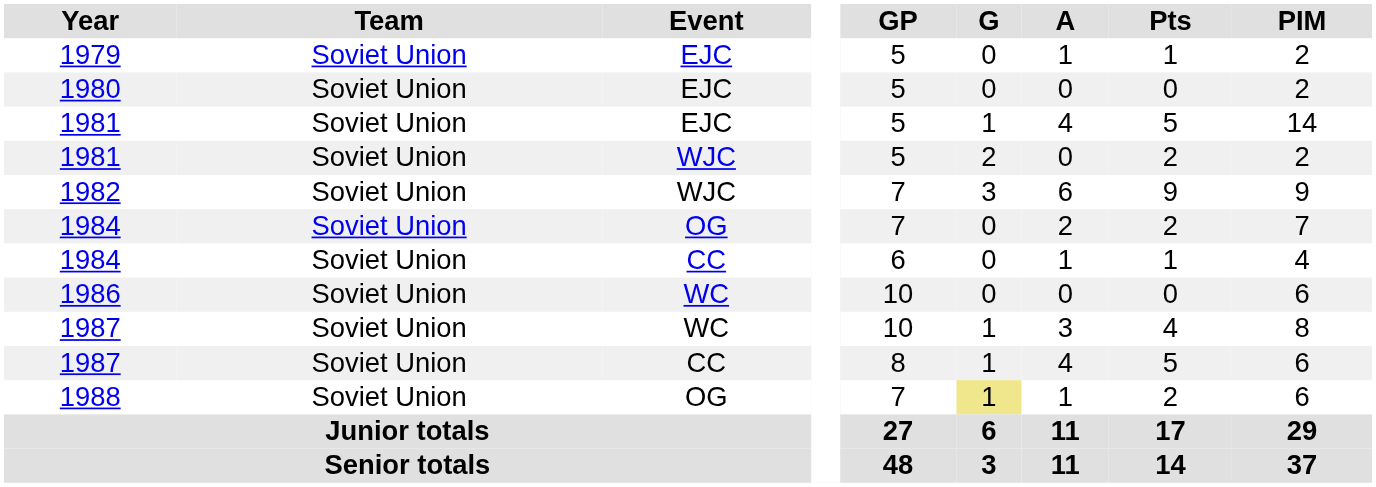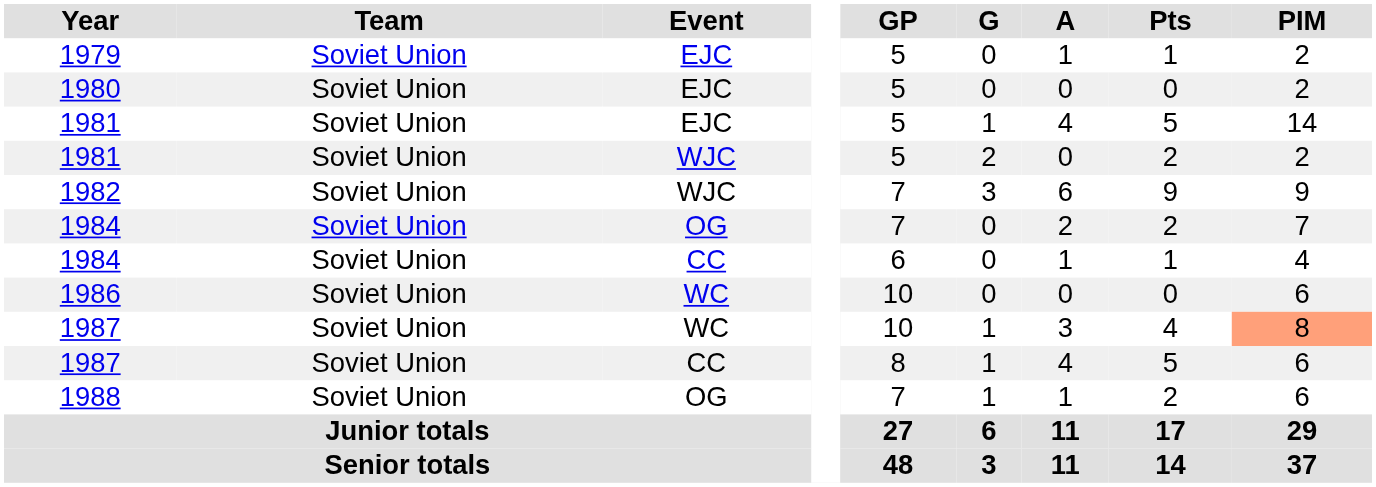(1302, 328) no background -> (1302, 328) lightsalmon background
(989, 396) khaki background -> (989, 396) no background
